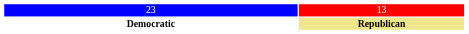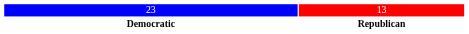(382, 23) khaki background -> (382, 23) no background
